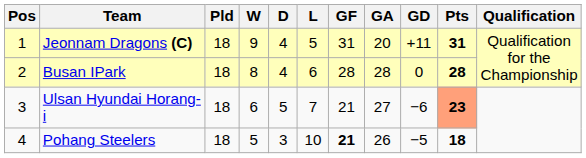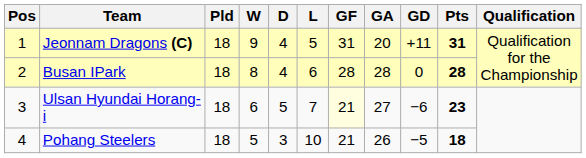(346, 107) no background -> (346, 107) lightyellow background
(457, 107) lightsalmon background -> (457, 107) no background
(346, 140) bold -> (346, 140) normal
